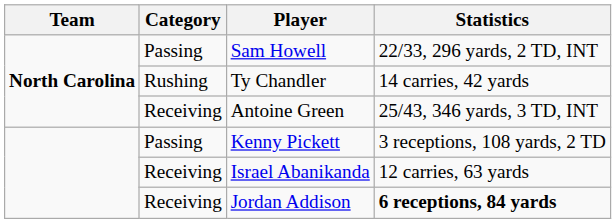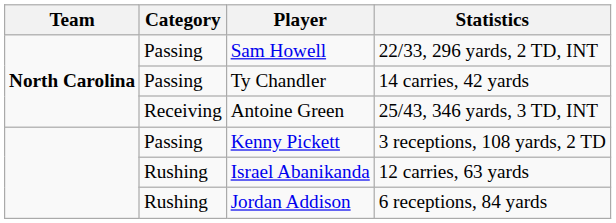(176, 80) Rushing -> (173, 80) Passing
(183, 172) Receiving -> (176, 172) Rushing
(183, 202) Receiving -> (176, 202) Rushing
(468, 202) bold -> (463, 202) normal
